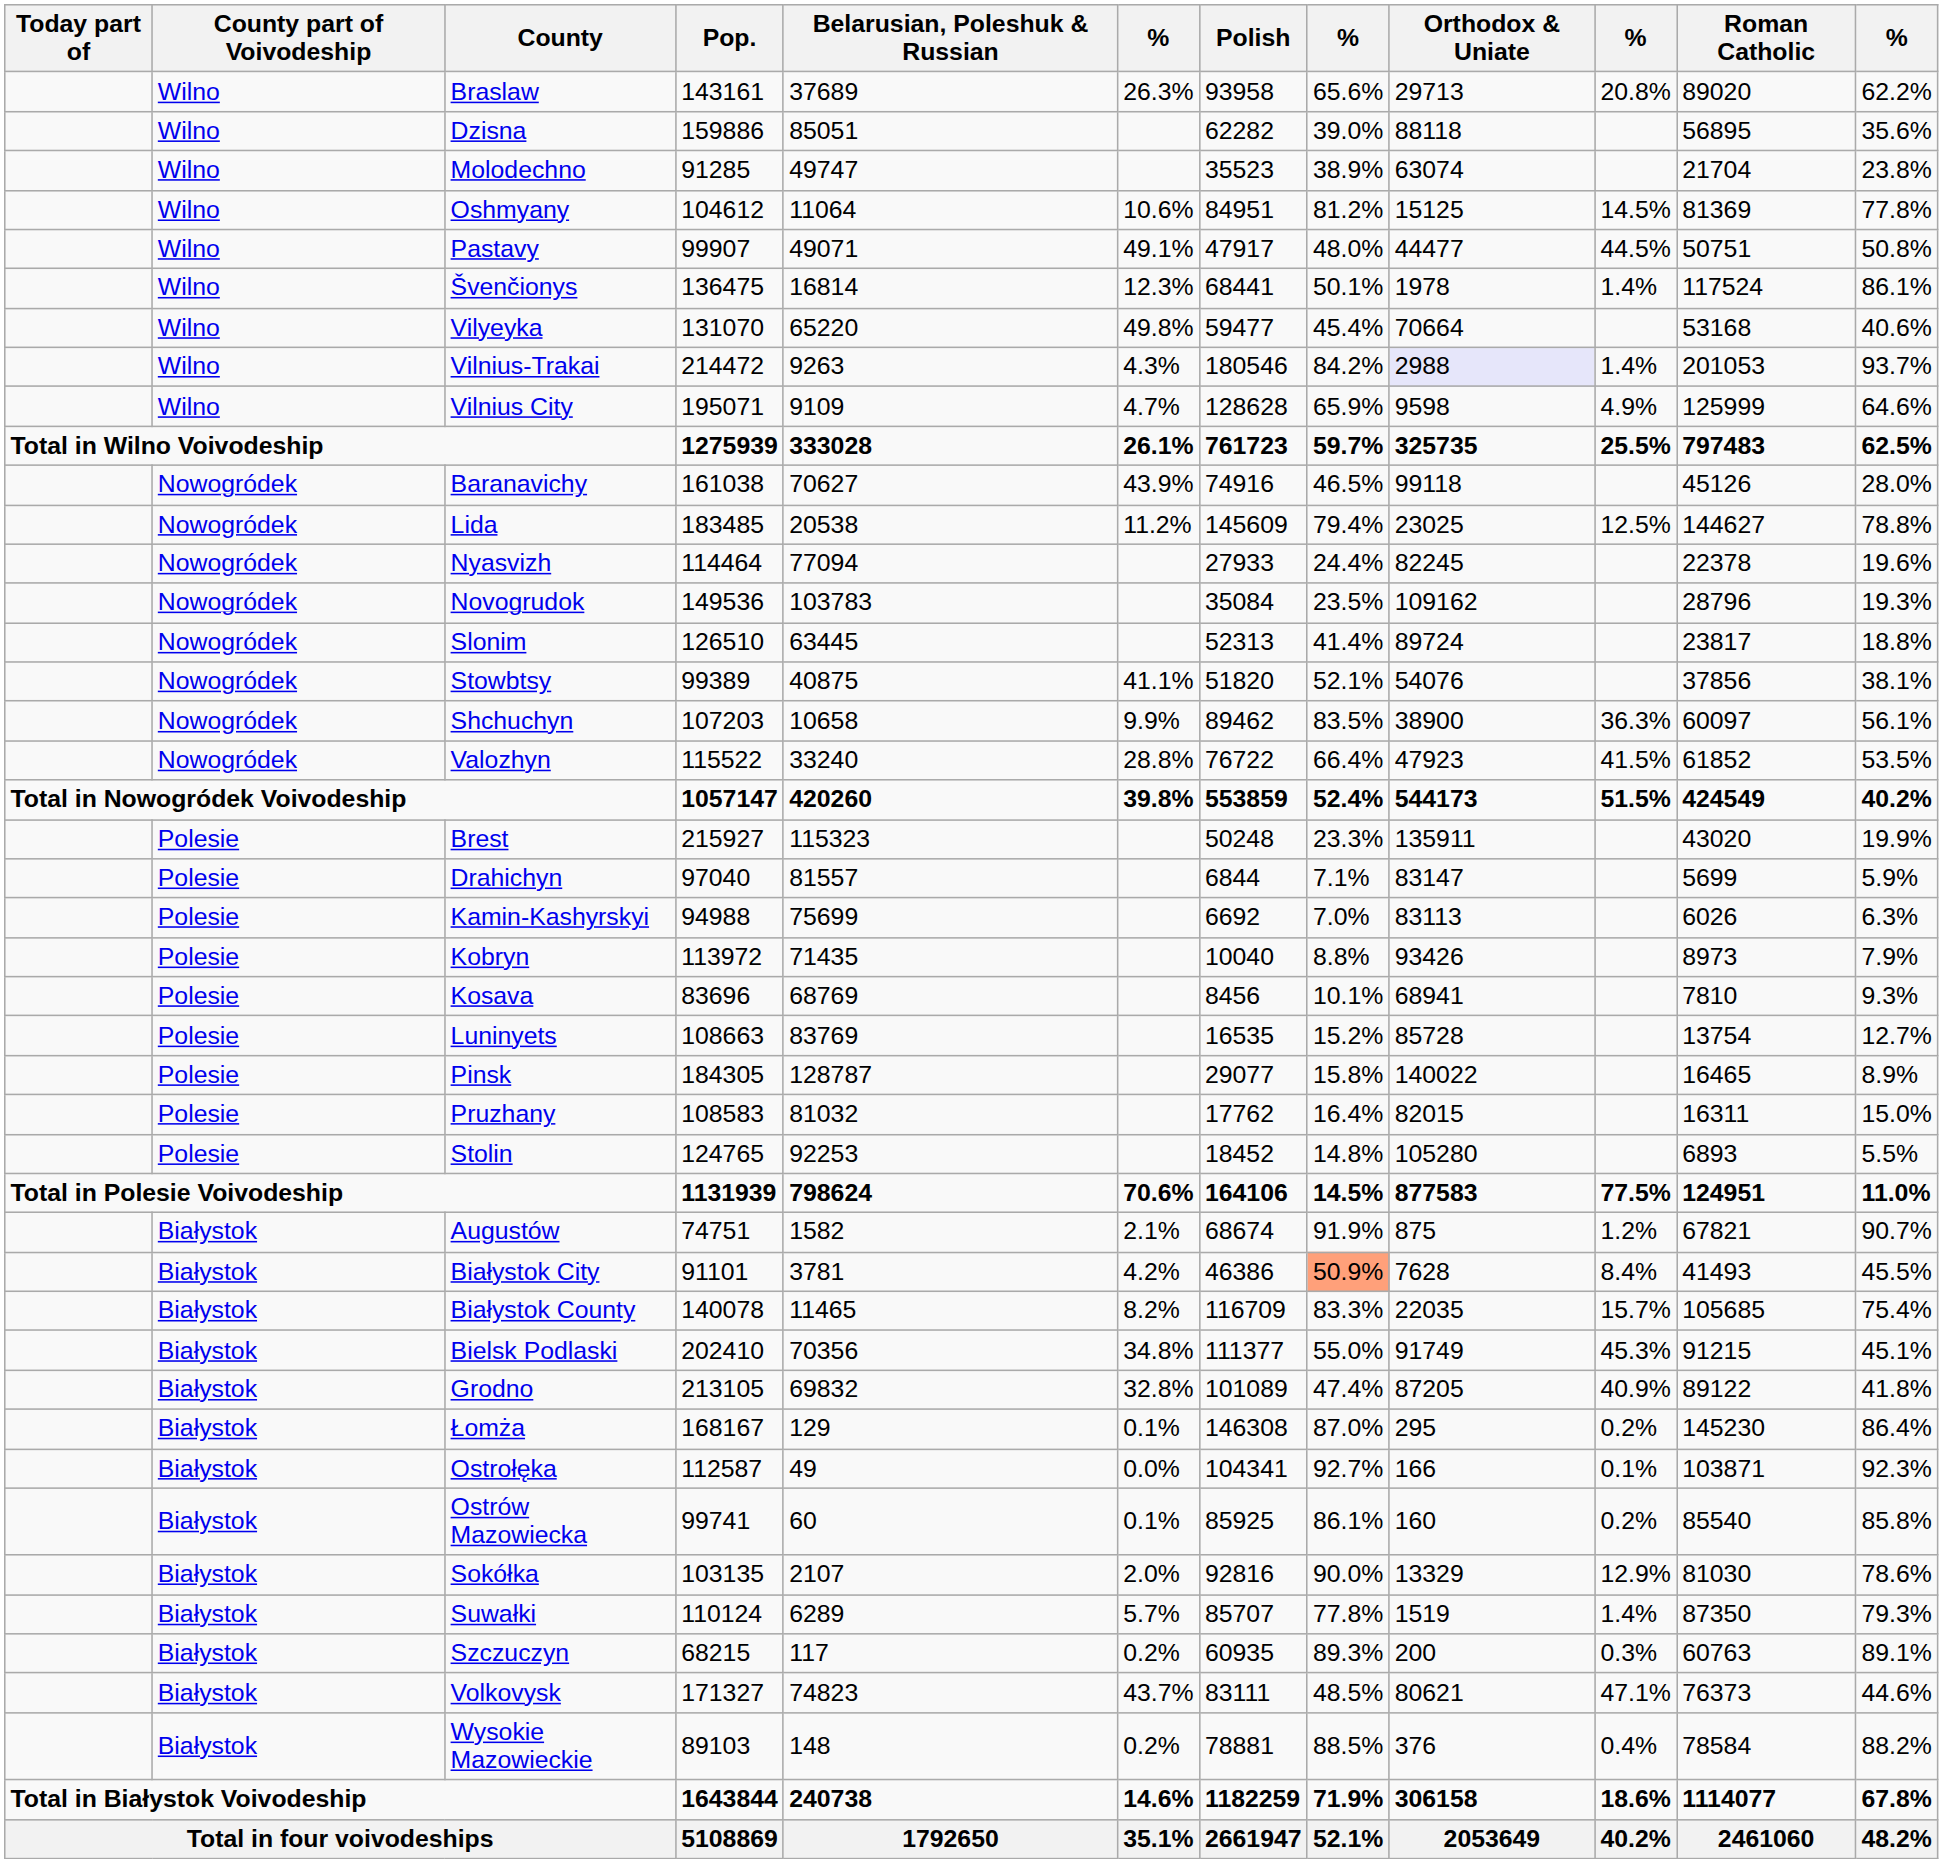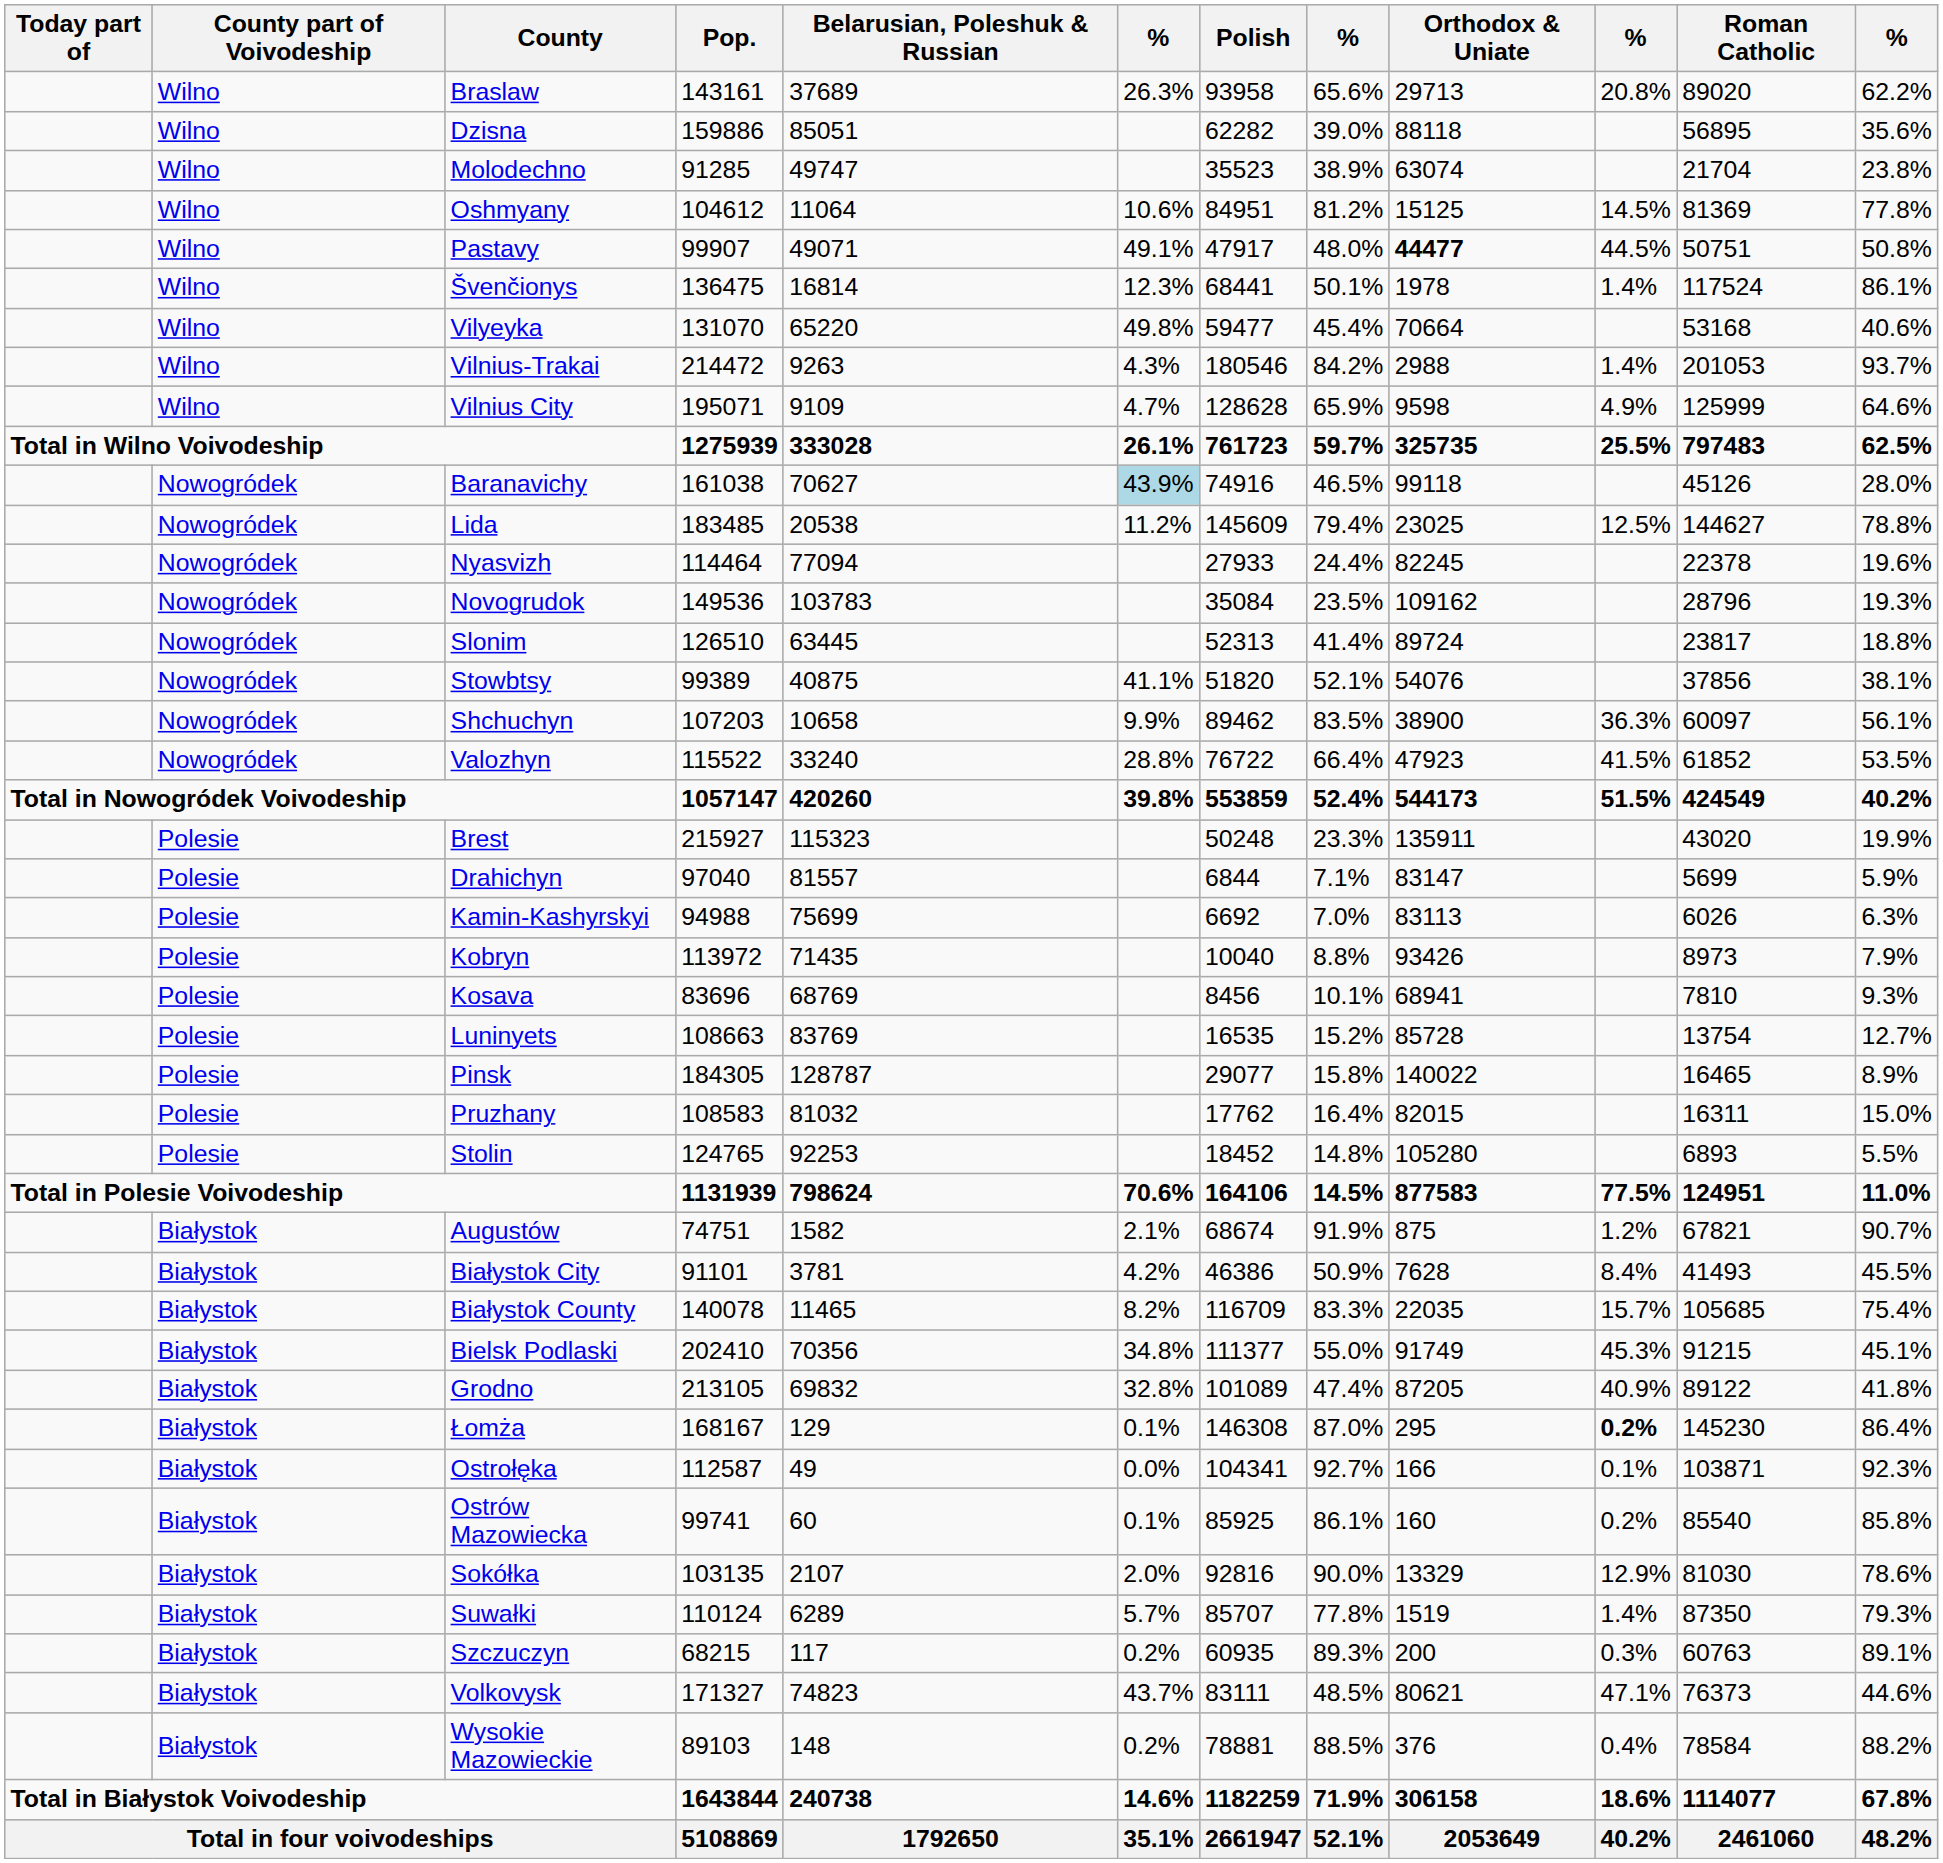(1429, 248) normal -> (1429, 248) bold
(1422, 366) lavender background -> (1422, 366) no background
(1158, 484) no background -> (1158, 484) lightblue background
(1348, 1271) lightsalmon background -> (1348, 1271) no background
(1629, 1428) normal -> (1629, 1428) bold
